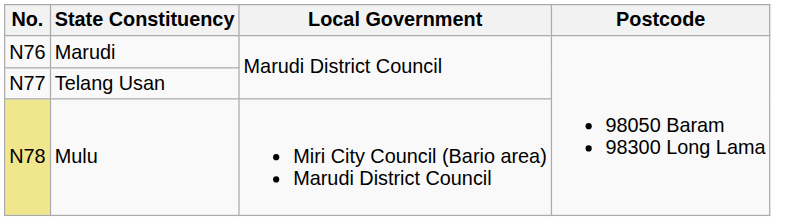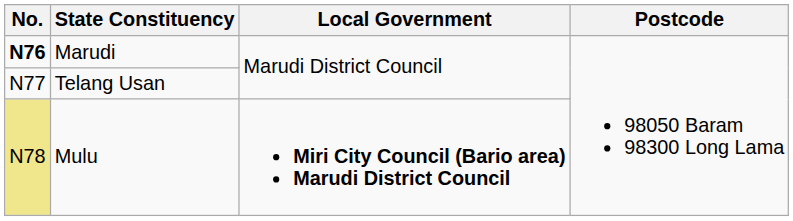(27, 51) normal -> (27, 51) bold
(395, 168) normal -> (405, 168) bold
